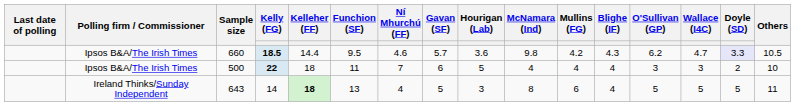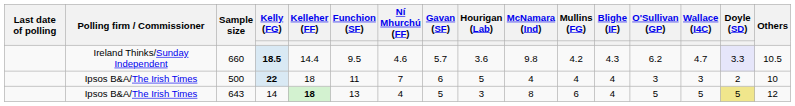(141, 53) Ipsos B&A/The Irish Times -> (141, 58) Ireland Thinks/Sunday Independent
(141, 89) Ireland Thinks/Sunday Independent -> (141, 94) Ipsos B&A/The Irish Times
(738, 89) no background -> (738, 94) khaki background
(773, 89) 11 -> (773, 94) 12
